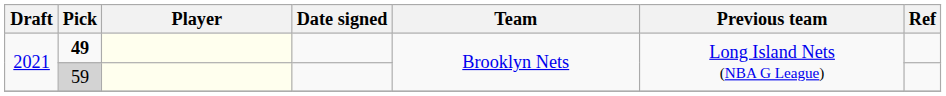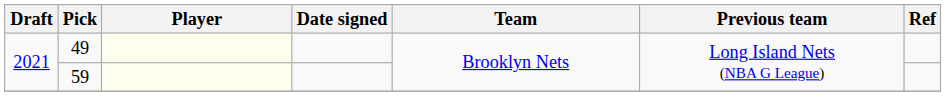(80, 47) bold -> (80, 47) normal
(80, 76) lightgrey background -> (80, 76) no background
